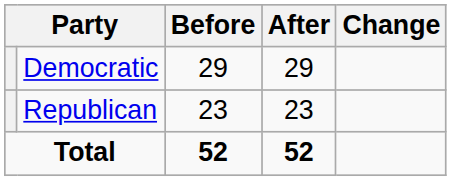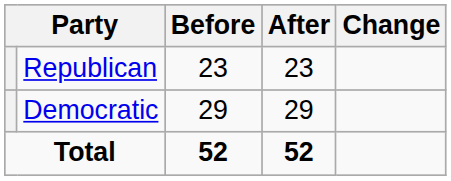rows swapped: (91, 68) <-> (90, 110)
